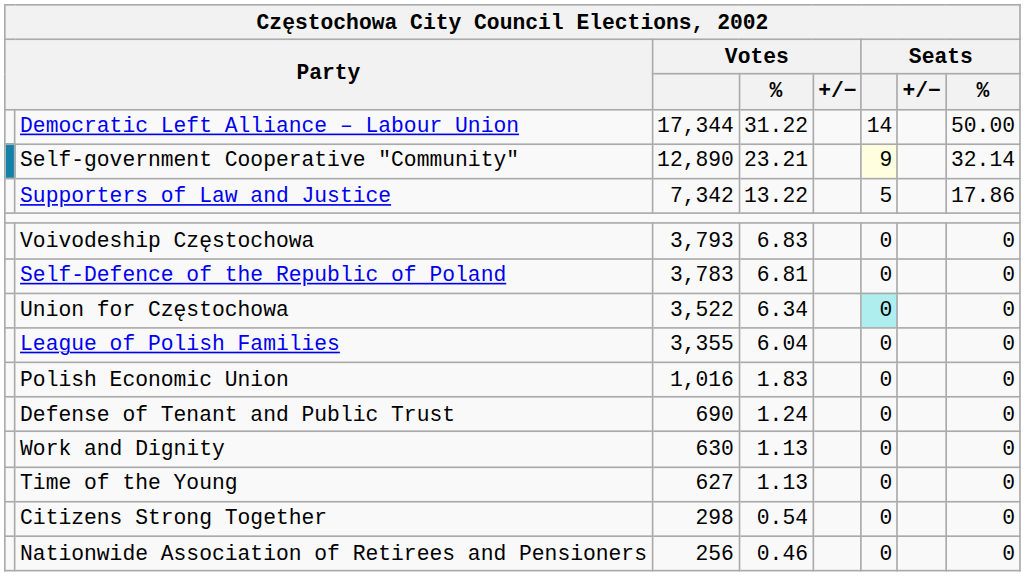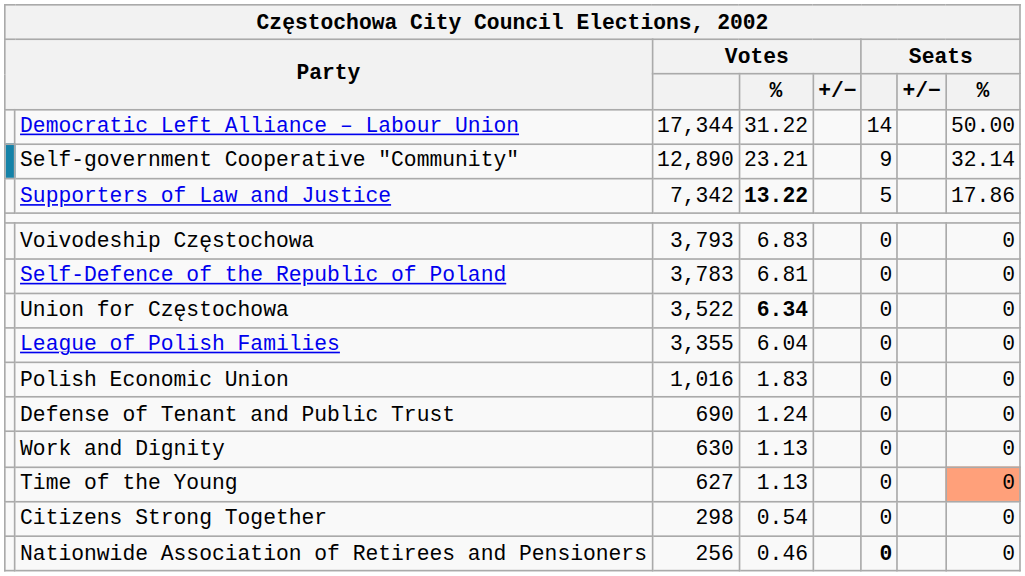(886, 161) lightyellow background -> (886, 161) no background
(776, 196) normal -> (776, 196) bold
(782, 310) normal -> (782, 310) bold
(886, 310) paleturquoise background -> (886, 310) no background
(1009, 484) no background -> (1009, 484) lightsalmon background
(886, 554) normal -> (886, 554) bold
